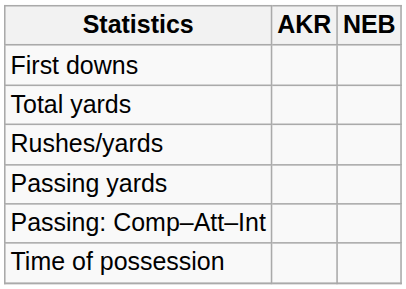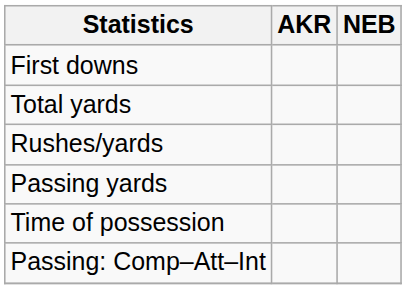rows swapped: (138, 223) <-> (118, 262)
